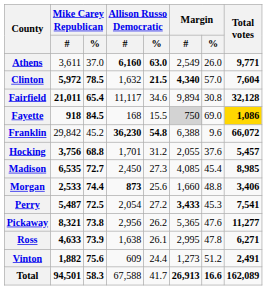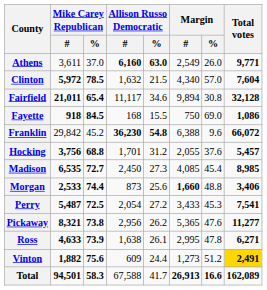(158, 80) bold -> (158, 80) normal
(188, 80) bold -> (188, 80) normal
(192, 116) lightgrey background -> (192, 116) no background
(248, 116) gold background -> (248, 116) no background
(134, 187) bold -> (134, 187) normal
(188, 187) normal -> (188, 187) bold
(188, 205) bold -> (188, 205) normal
(248, 258) no background -> (248, 258) gold background
